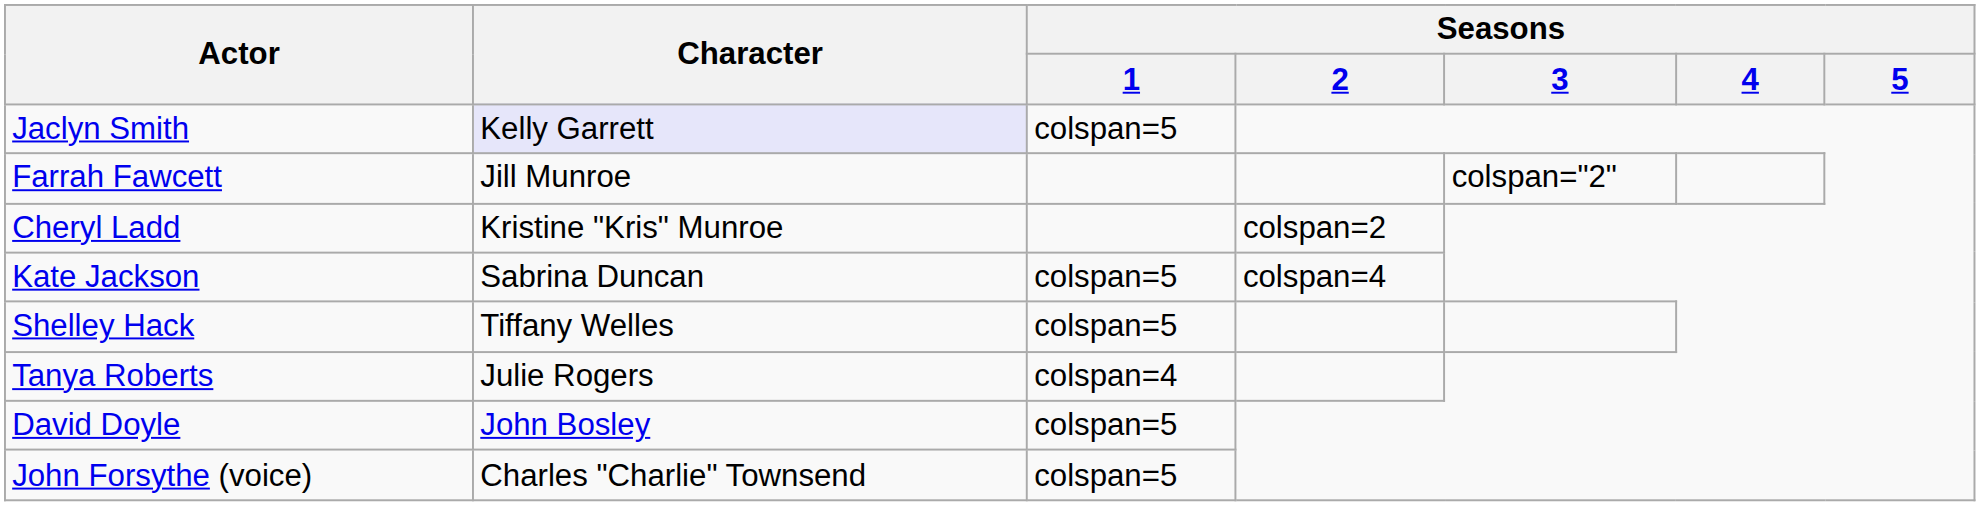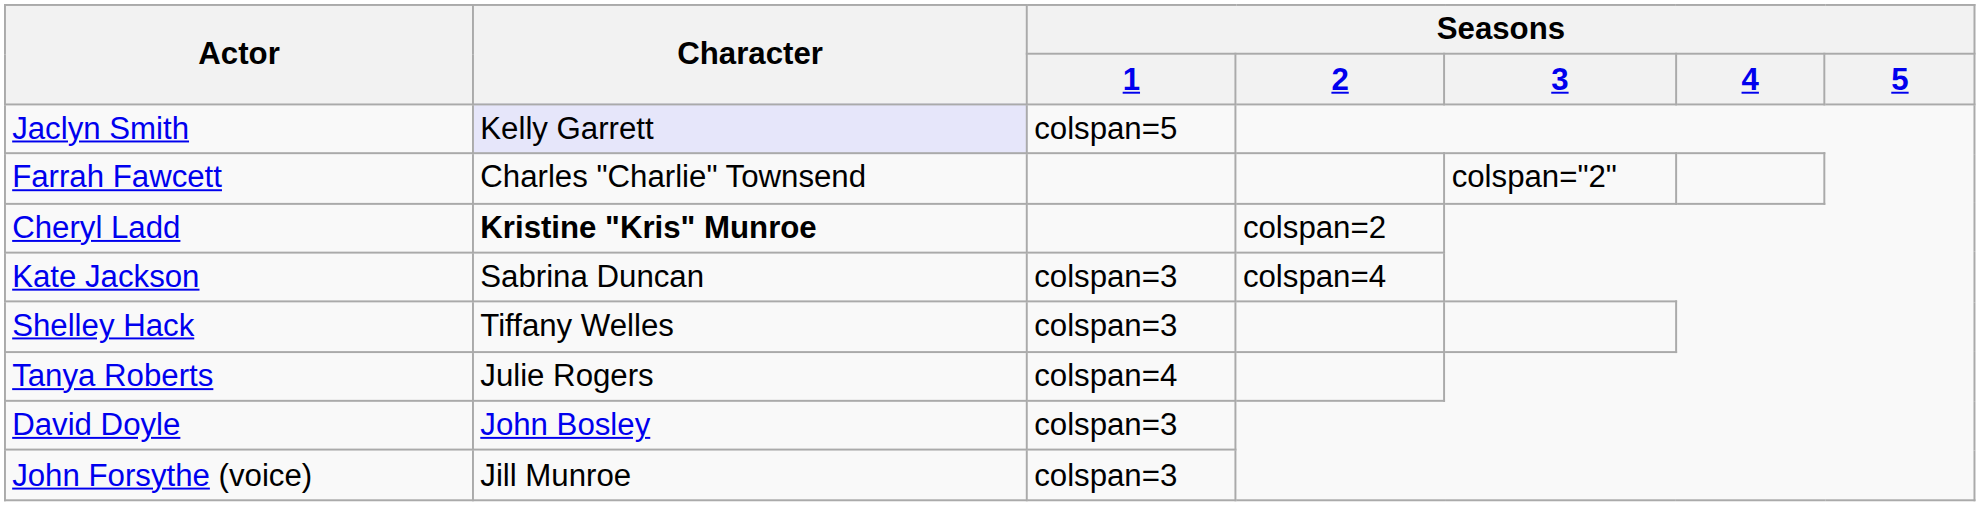(556, 177) Jill Munroe -> (673, 177) Charles "Charlie" Townsend
(632, 227) normal -> (649, 227) bold
(1106, 276) colspan=5 -> (1106, 276) colspan=3
(1106, 326) colspan=5 -> (1106, 326) colspan=3
(1106, 425) colspan=5 -> (1106, 425) colspan=3
(673, 474) Charles "Charlie" Townsend -> (556, 474) Jill Munroe
(1106, 474) colspan=5 -> (1106, 474) colspan=3
